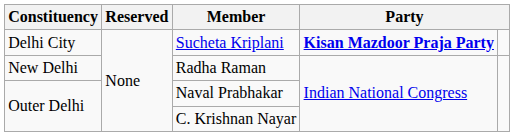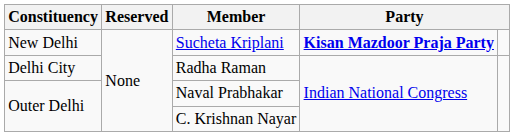(42, 42) Delhi City -> (43, 42) New Delhi
(43, 67) New Delhi -> (42, 67) Delhi City
